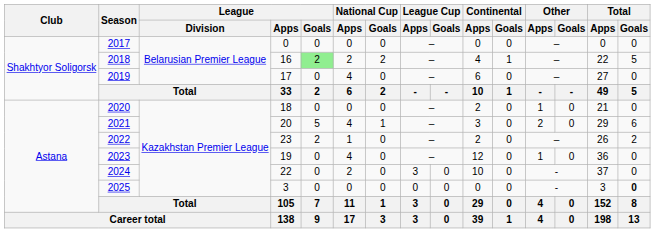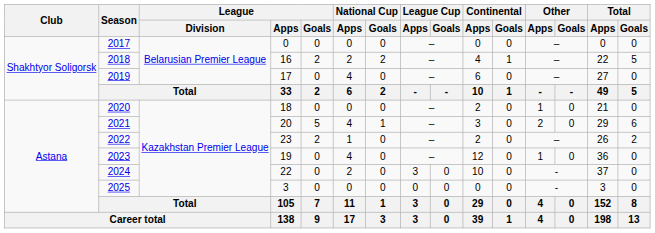(317, 60) lightgreen background -> (317, 60) no background
(634, 188) bold -> (634, 188) normal
